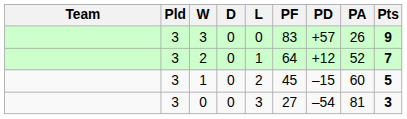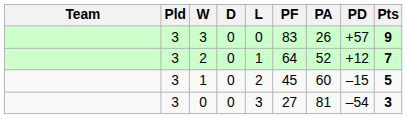columns swapped: (357, 15) <-> (323, 15)
